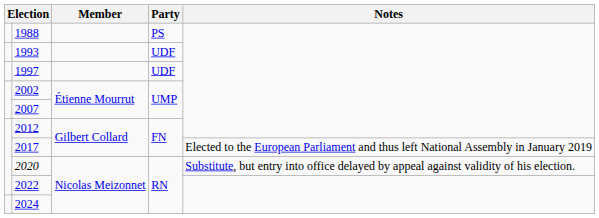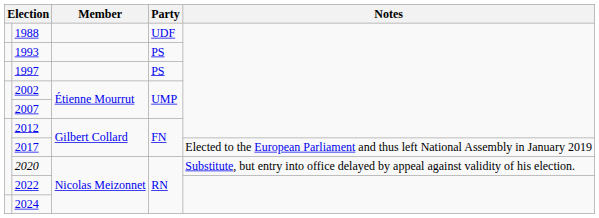(158, 33) PS -> (163, 33) UDF
(163, 52) UDF -> (158, 52) PS
(163, 71) UDF -> (158, 71) PS
